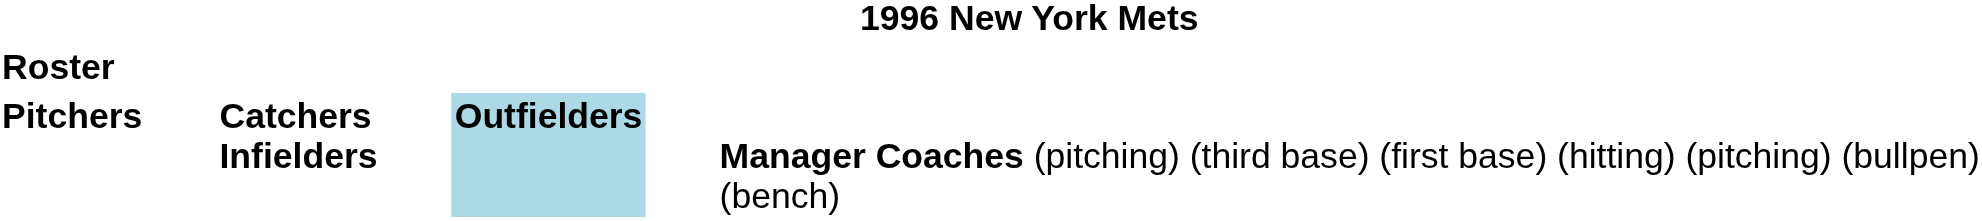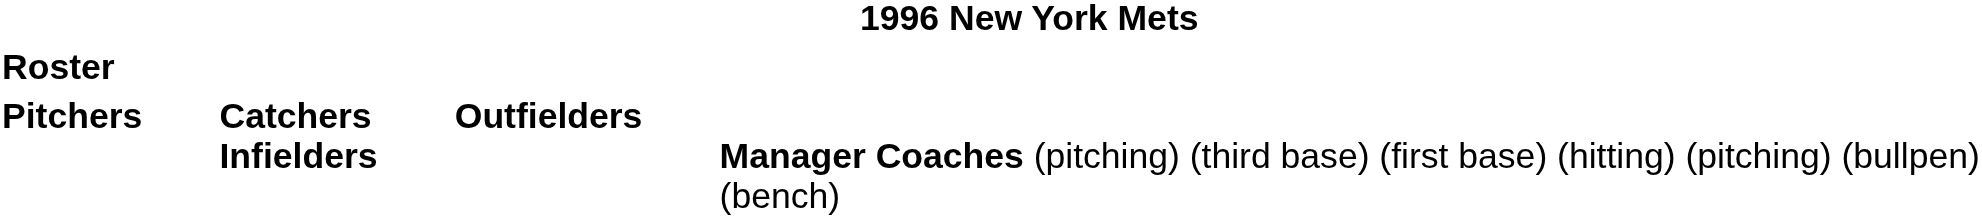(549, 115) lightblue background -> (549, 115) no background
